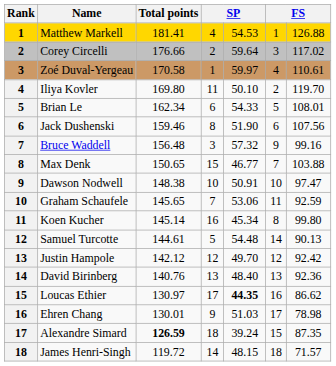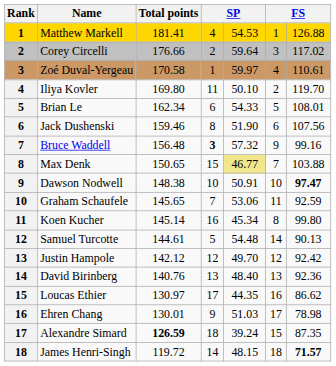(212, 145) normal -> (212, 145) bold
(245, 164) no background -> (245, 164) khaki background
(308, 182) normal -> (308, 182) bold
(245, 295) bold -> (245, 295) normal
(308, 351) normal -> (308, 351) bold
